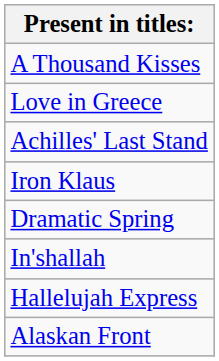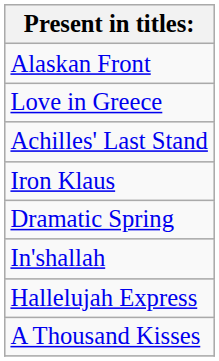(105, 63) A Thousand Kisses -> (81, 63) Alaskan Front
(81, 336) Alaskan Front -> (105, 336) A Thousand Kisses
